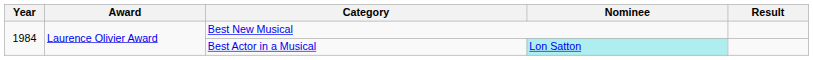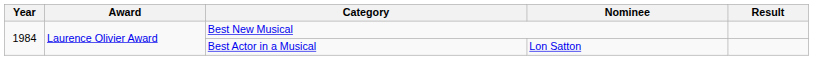(555, 47) paleturquoise background -> (555, 47) no background
